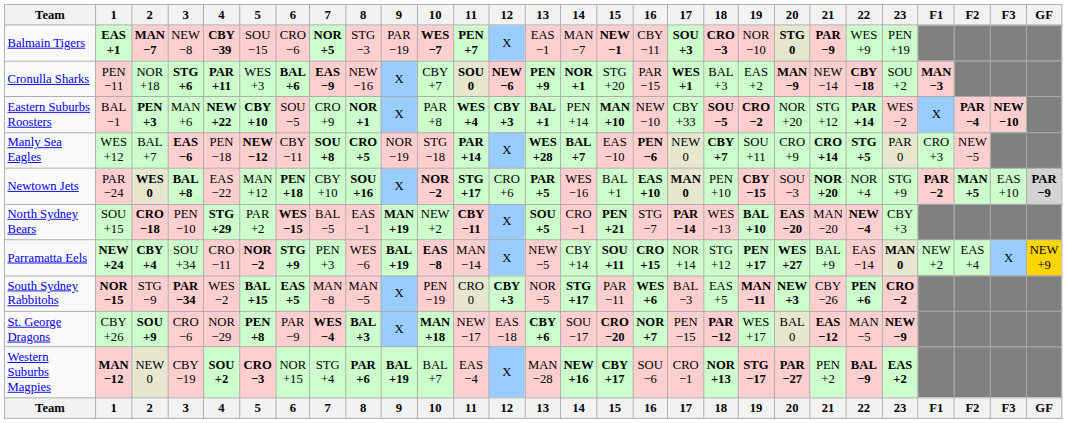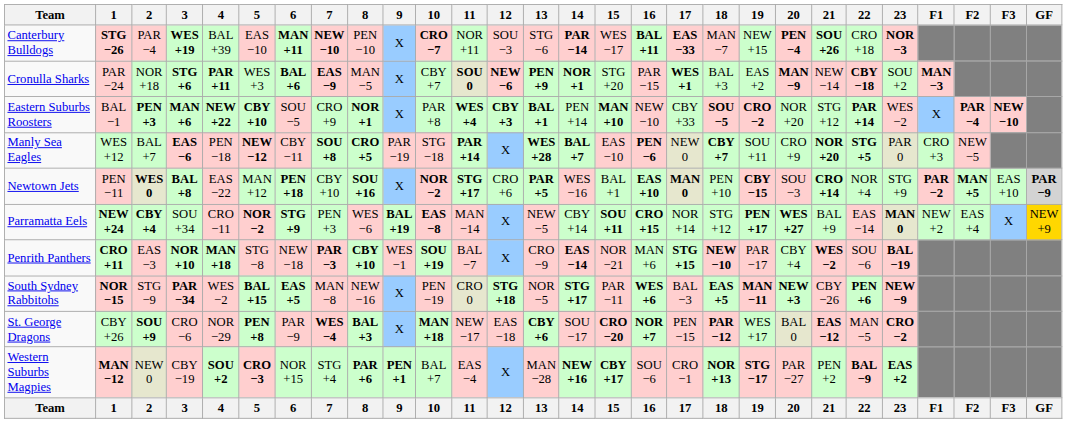- row: (46, 42)
+ row: (36, 42)
(114, 78) PEN −11 -> (114, 78) PAR −24
(363, 78) NEW −16 -> (365, 78) MAN −5
(186, 114) normal -> (185, 114) bold
(399, 150) NOR −19 -> (399, 150) PAR −19
(828, 150) CRO +14 -> (829, 150) NOR +20
(114, 185) PAR −24 -> (114, 185) PEN −11
(828, 185) NOR +20 -> (829, 185) CRO +14
- row: (43, 221)
+ row: (49, 257)
(363, 293) MAN −5 -> (365, 293) NEW −16
(507, 293) CBY +3 -> (505, 293) STG +18
(721, 293) normal -> (721, 293) bold
(900, 293) CRO −2 -> (900, 293) NEW −9
(900, 328) NEW −9 -> (900, 328) CRO −2
(399, 371) BAL +19 -> (399, 371) PEN +1
(792, 371) bold -> (794, 371) normal
